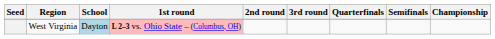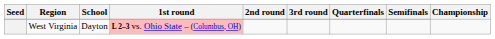(94, 26) lightblue background -> (94, 26) no background
